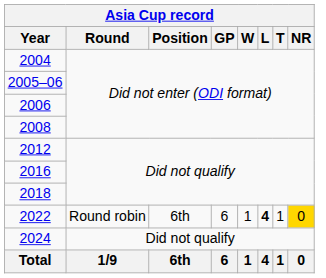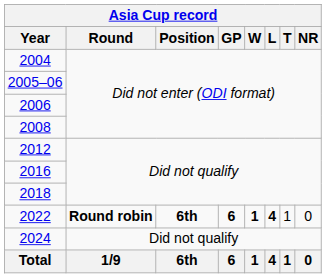(107, 216) normal -> (111, 216) bold
(180, 216) normal -> (187, 216) bold
(224, 216) normal -> (231, 216) bold
(248, 216) normal -> (255, 216) bold
(301, 216) gold background -> (308, 216) no background
